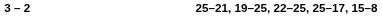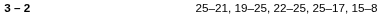(286, 7) bold -> (286, 7) normal
